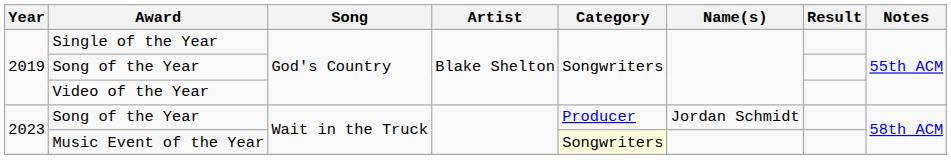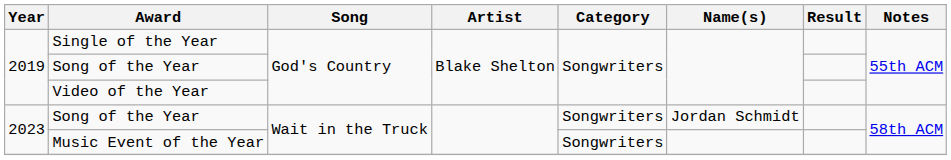(599, 117) Producer -> (613, 117) Songwriters
(613, 142) lightyellow background -> (613, 142) no background
